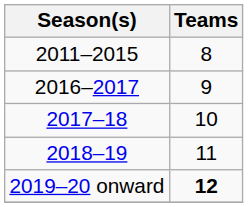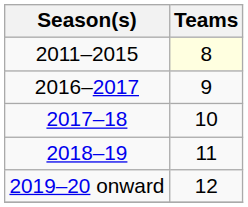(206, 53) no background -> (206, 53) lightyellow background
(206, 185) bold -> (206, 185) normal
